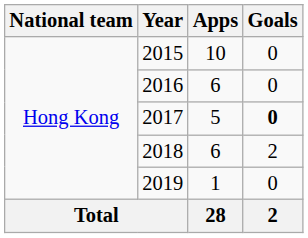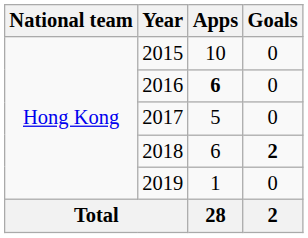(215, 85) normal -> (215, 85) bold
(273, 118) bold -> (273, 118) normal
(273, 150) normal -> (273, 150) bold
